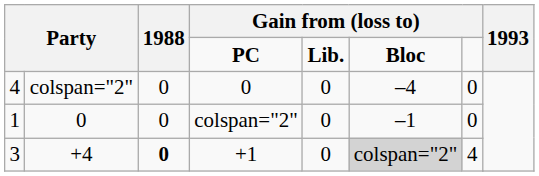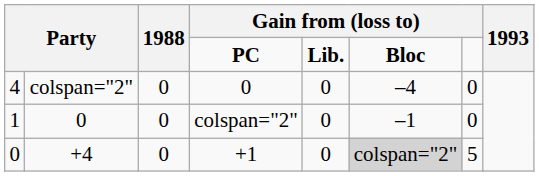(15, 154) 3 -> (15, 154) 0
(164, 154) bold -> (164, 154) normal
(472, 154) 4 -> (472, 154) 5
